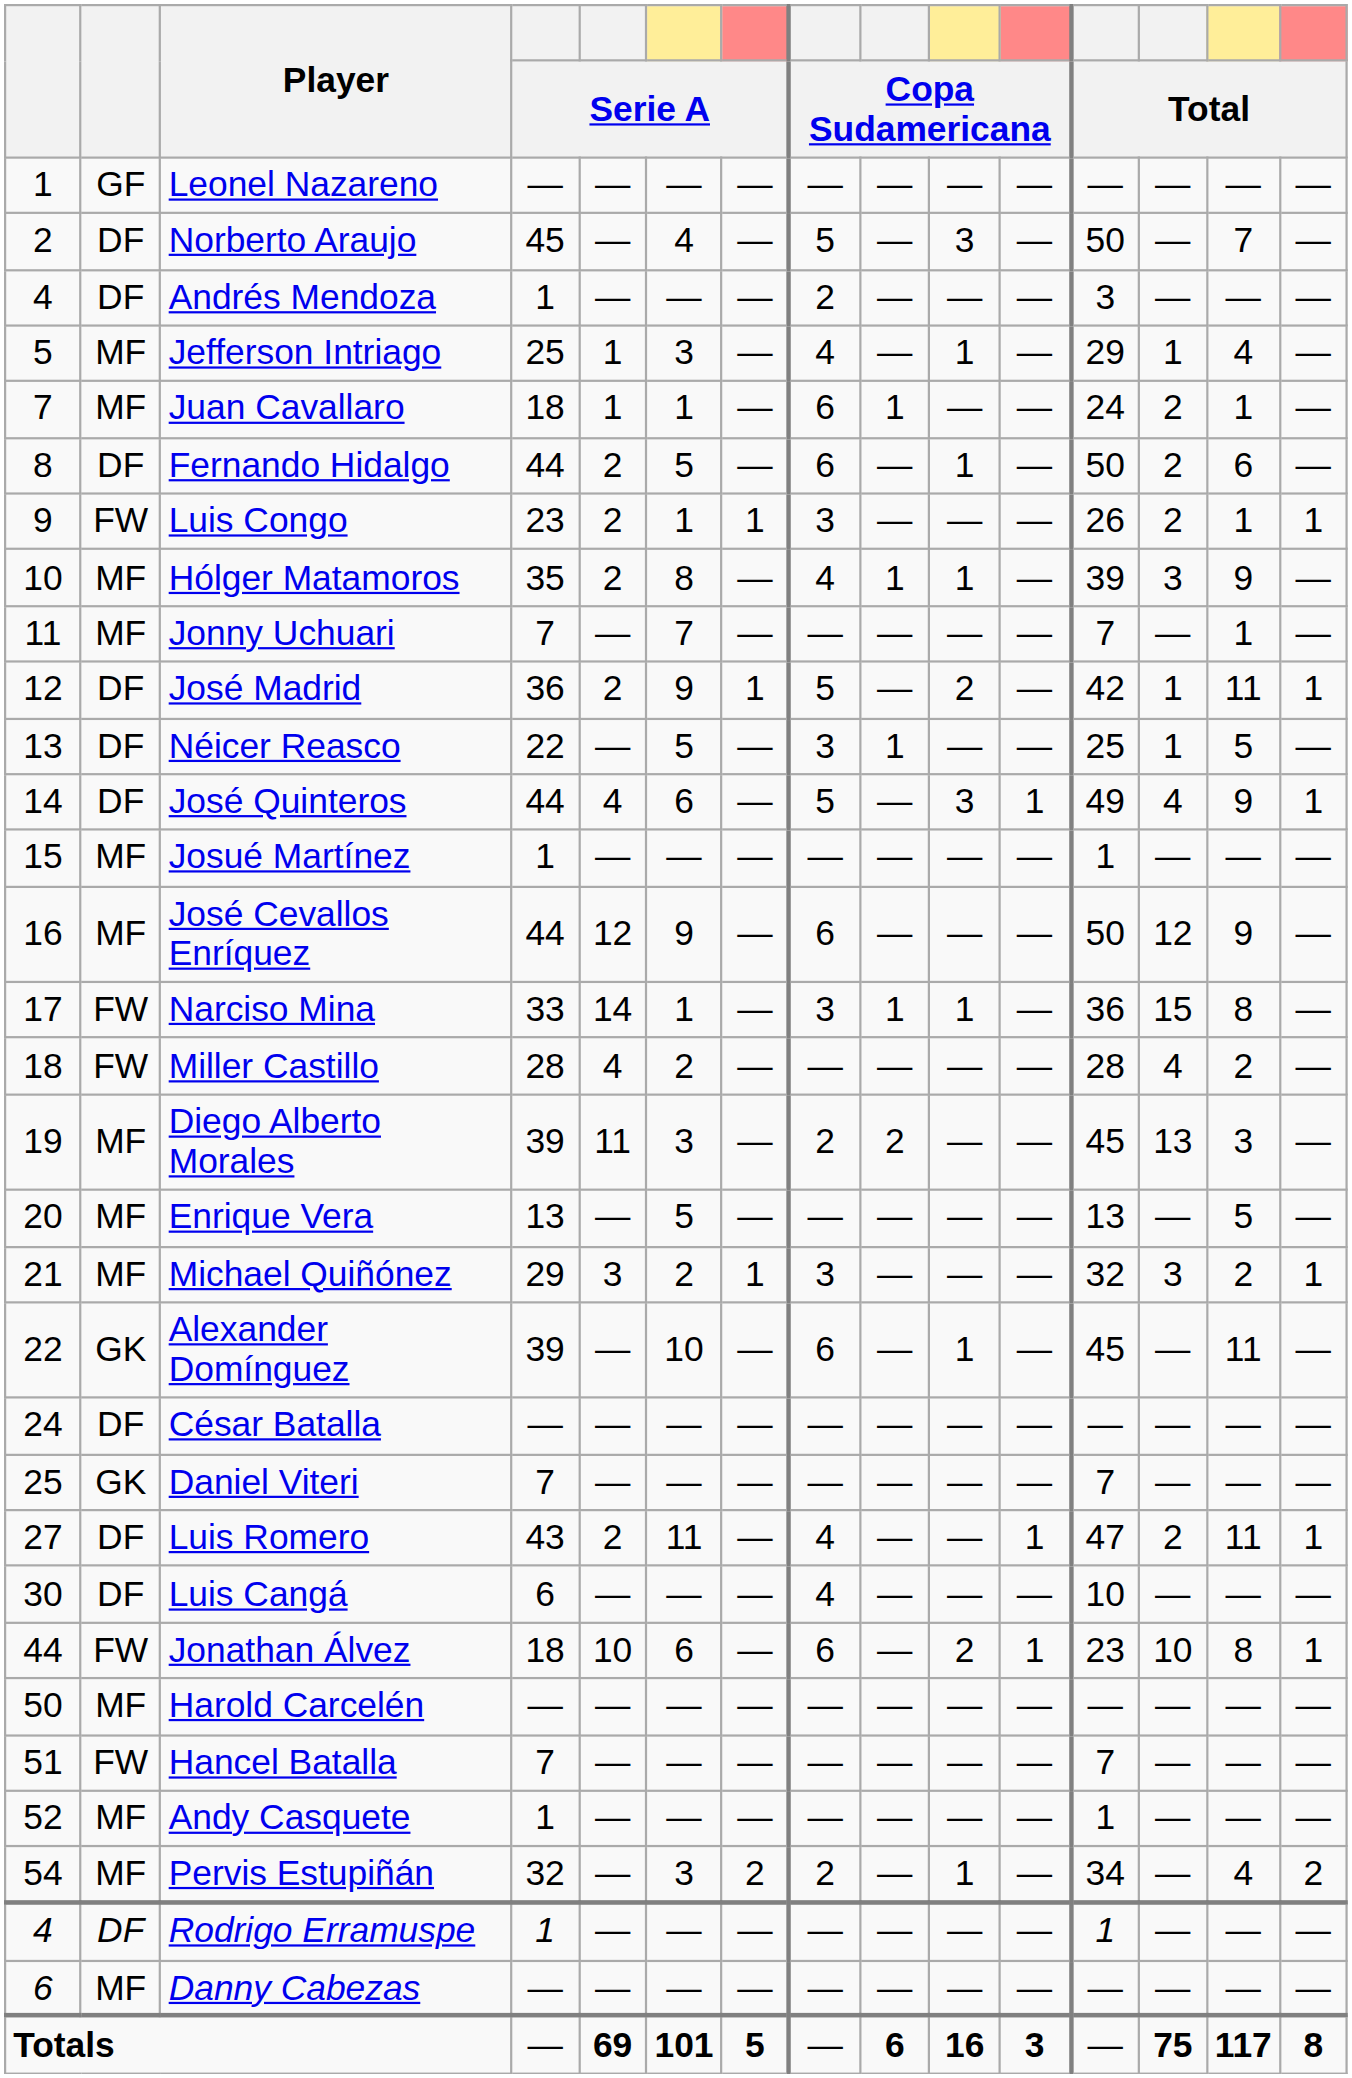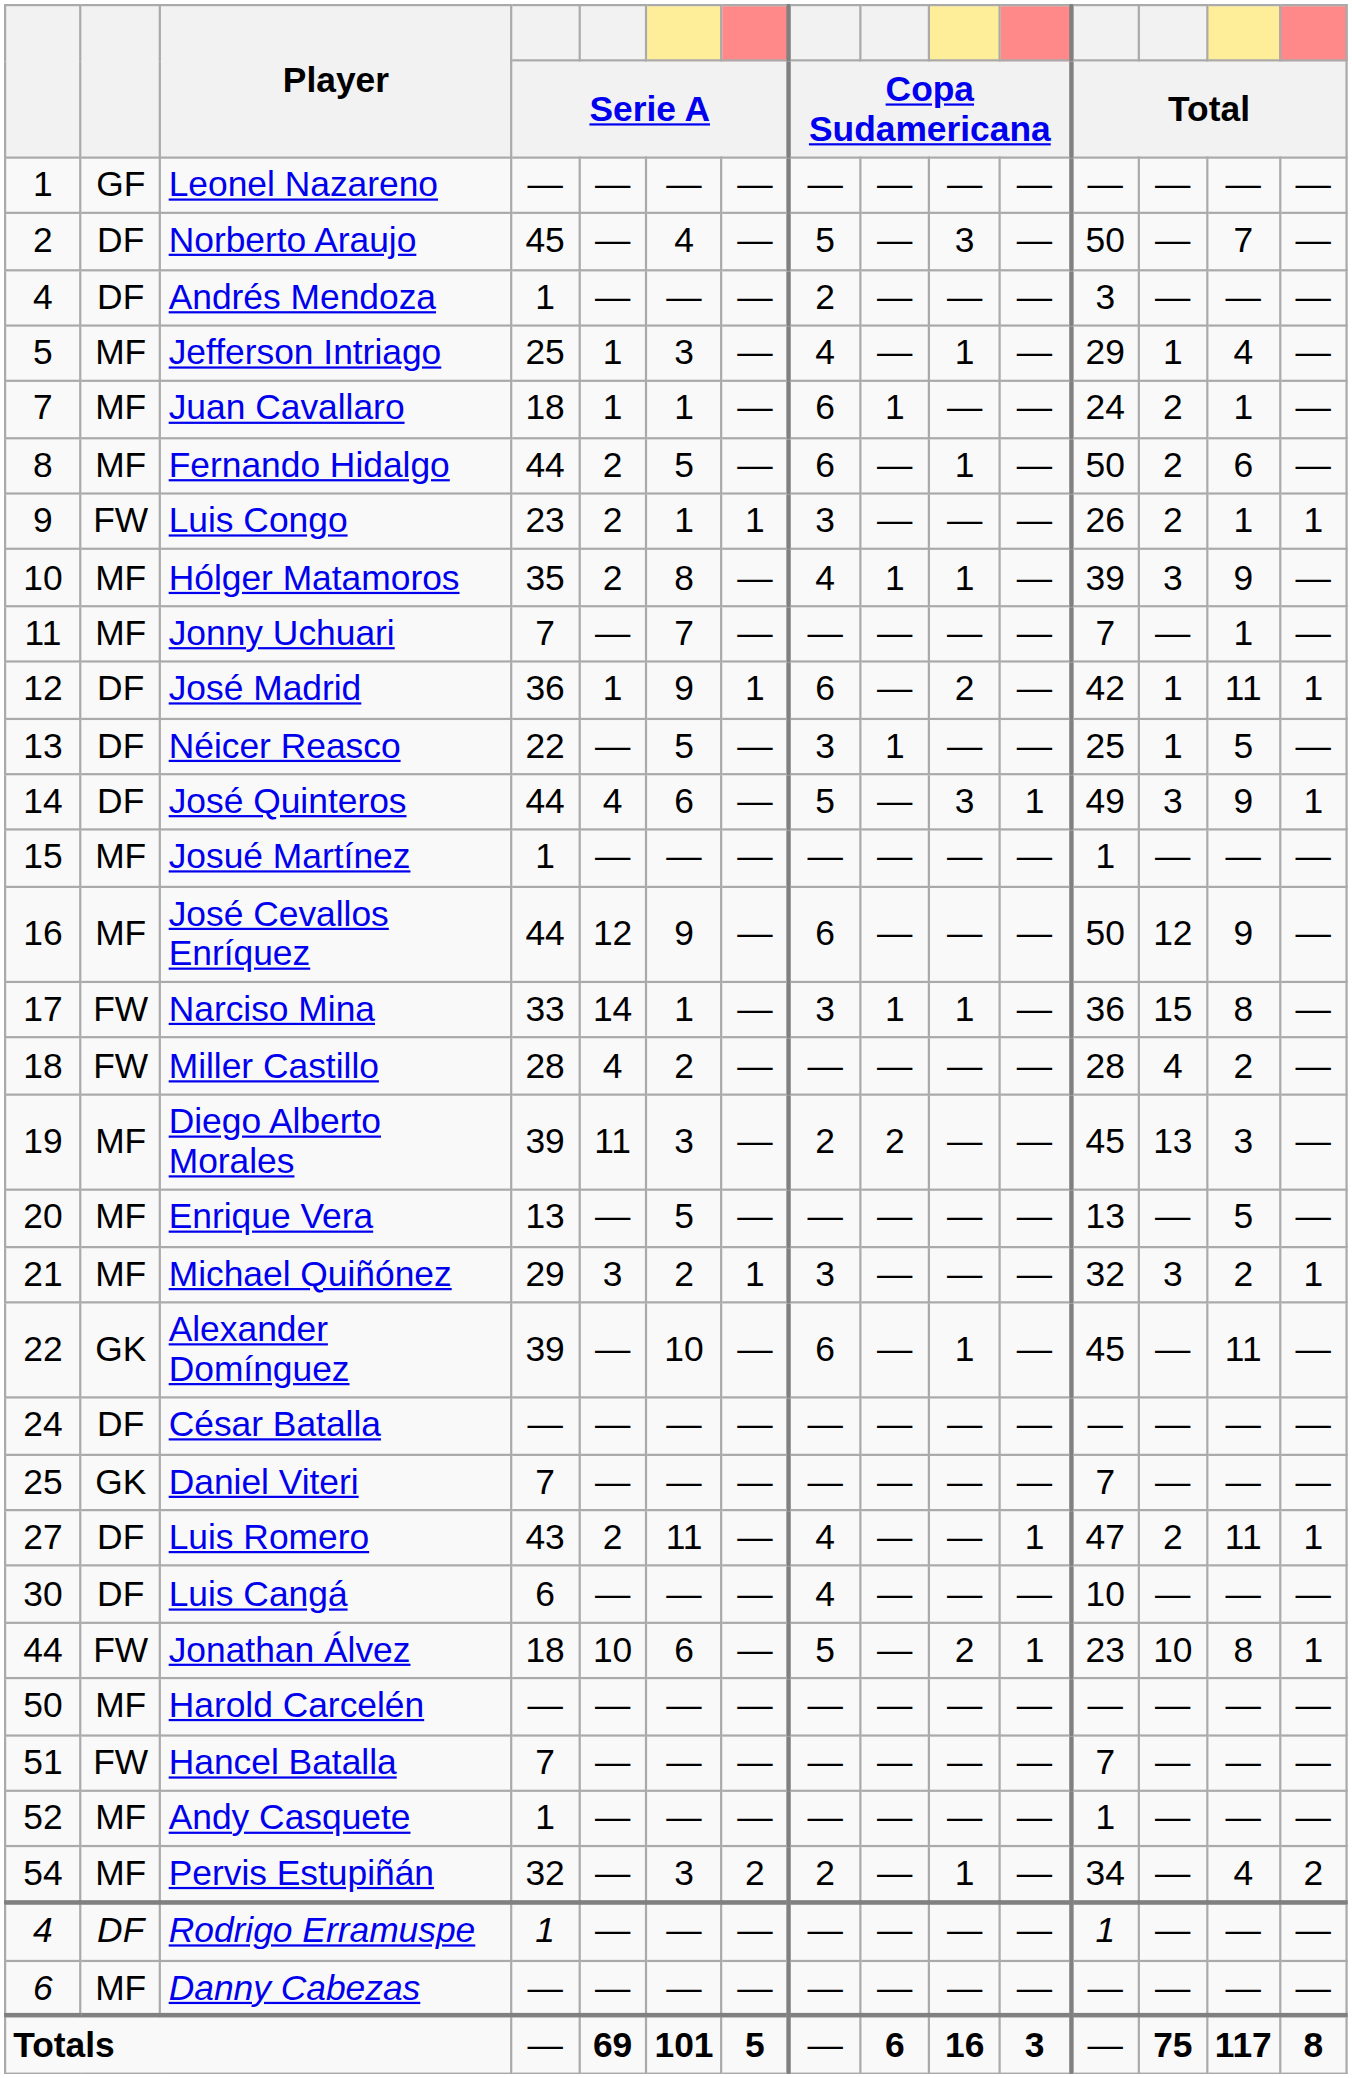(121, 464) DF -> (121, 464) MF
(613, 689) 2 -> (613, 689) 1
(825, 689) 5 -> (825, 689) 6
(1173, 801) 4 -> (1173, 801) 3
(825, 1649) 6 -> (825, 1649) 5
